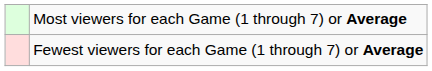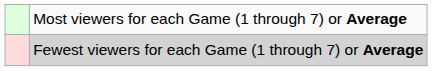(228, 50) no background -> (228, 50) lightgrey background
